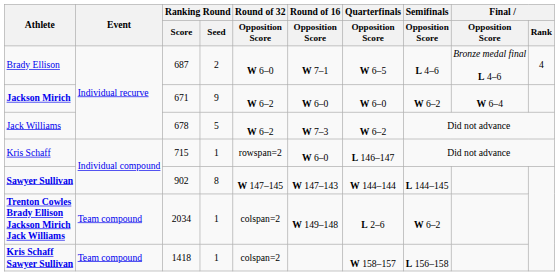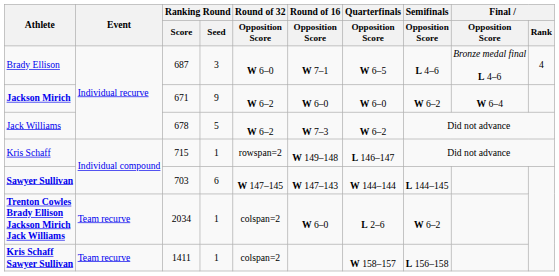(217, 65) 2 -> (217, 65) 3
(315, 159) W 6–0 -> (315, 159) W 149–148
(181, 180) 902 -> (181, 180) 703
(217, 180) 8 -> (217, 180) 6
(110, 219) Team compound -> (104, 219) Team recurve
(315, 225) W 149–148 -> (315, 225) W 6–0
(110, 258) Team compound -> (104, 258) Team recurve
(181, 258) 1418 -> (181, 258) 1411
